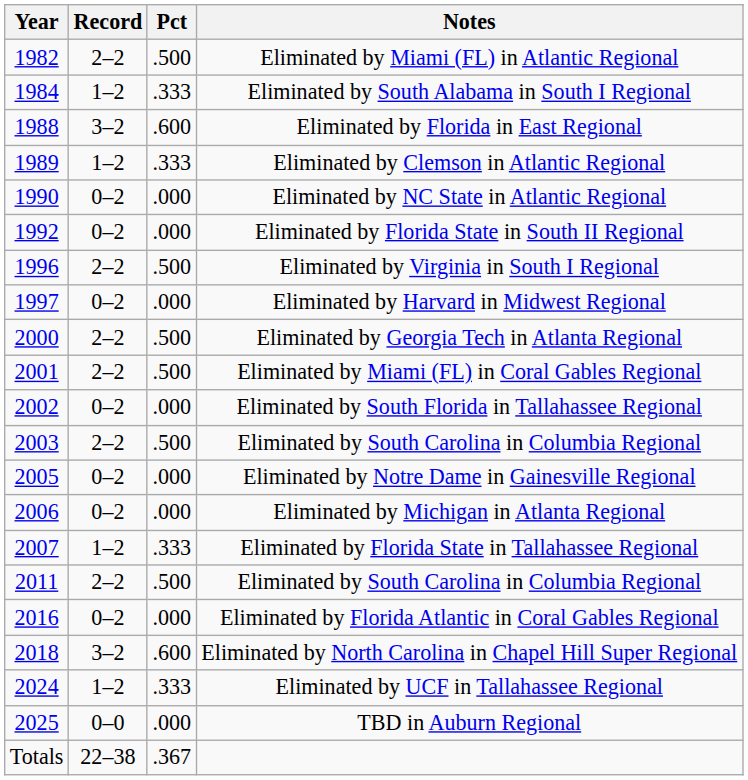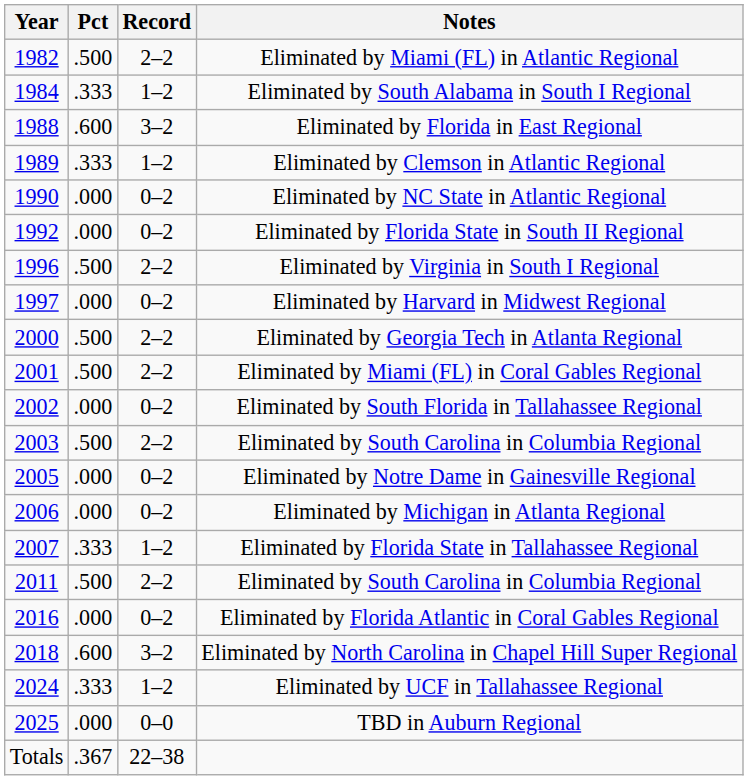columns swapped: (108, 22) <-> (172, 22)
